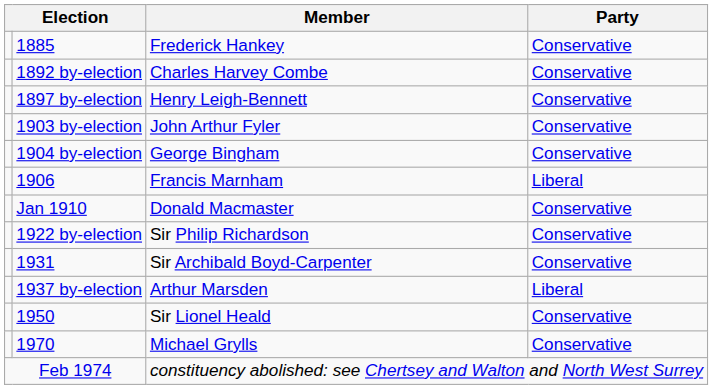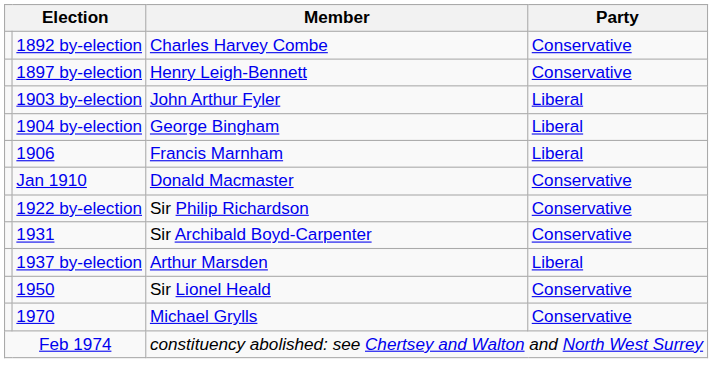- row: (35, 45)
(582, 126) Conservative -> (557, 99) Liberal
(582, 153) Conservative -> (557, 126) Liberal
